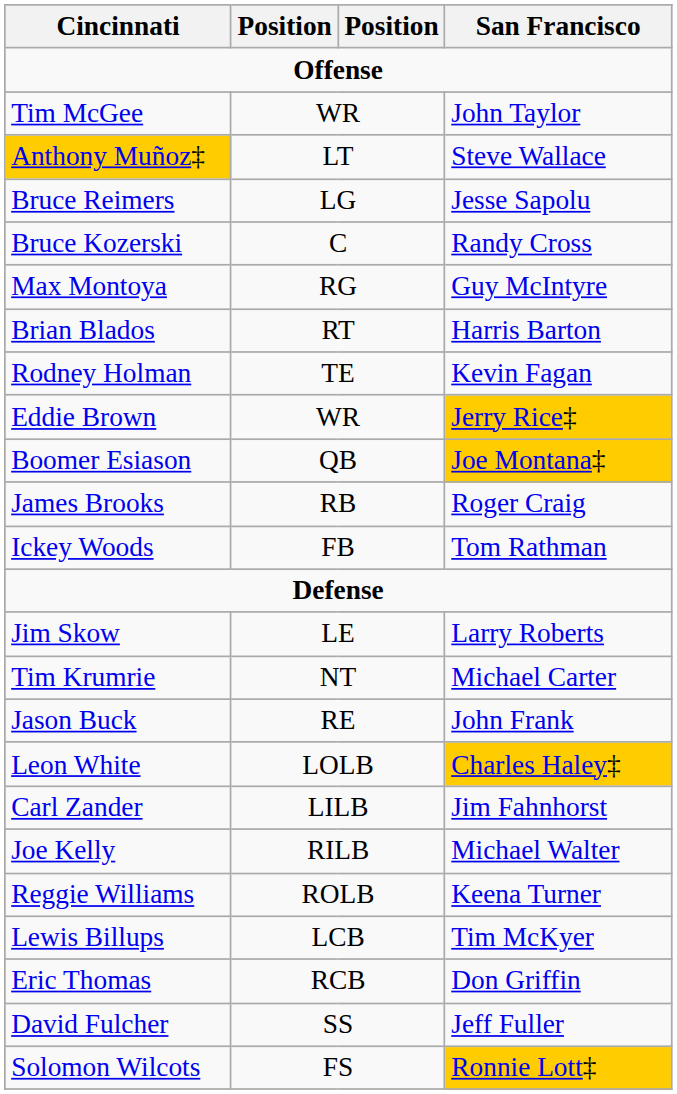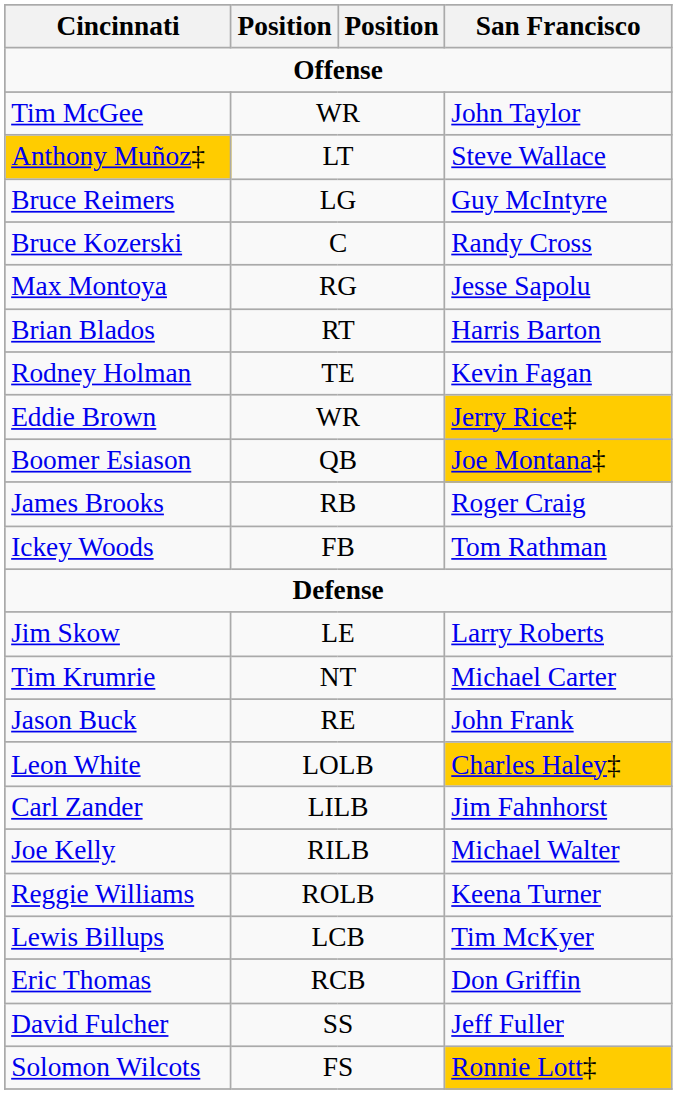(521, 199) Jesse Sapolu -> (529, 199) Guy McIntyre
(529, 286) Guy McIntyre -> (521, 286) Jesse Sapolu
